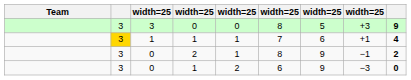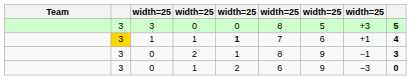(396, 26) 9 -> (396, 26) 5
(237, 40) normal -> (237, 40) bold
(396, 54) 2 -> (396, 54) 3
